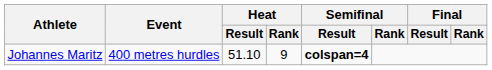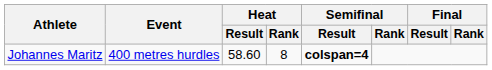(244, 55) 51.10 -> (244, 55) 58.60
(284, 55) 9 -> (284, 55) 8
